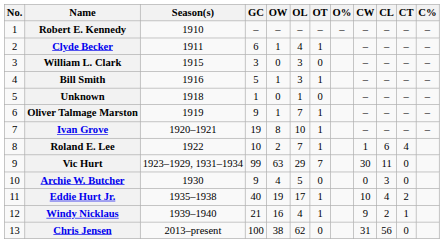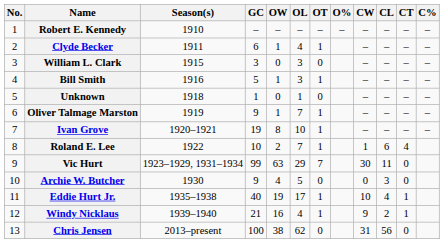(406, 197) 2 -> (406, 197) 1
